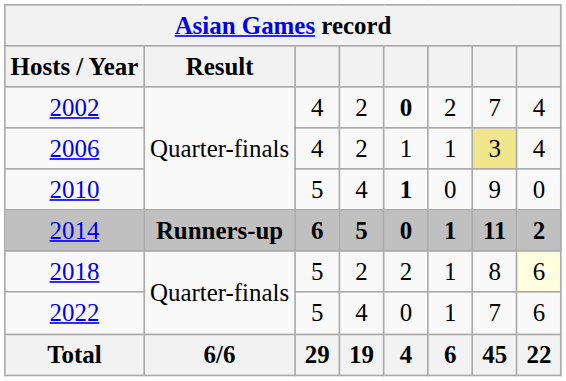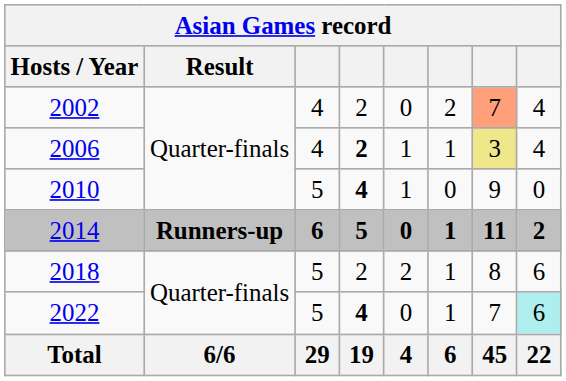(406, 107) bold -> (406, 107) normal
(495, 107) no background -> (495, 107) lightsalmon background
(362, 148) normal -> (362, 148) bold
(362, 189) normal -> (362, 189) bold
(406, 189) bold -> (406, 189) normal
(539, 271) lightyellow background -> (539, 271) no background
(362, 312) normal -> (362, 312) bold
(539, 312) no background -> (539, 312) paleturquoise background
